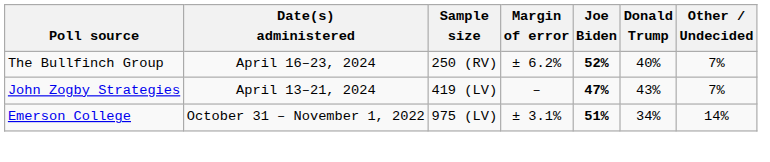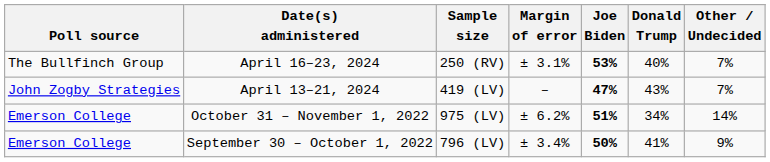(537, 63) ± 6.2% -> (545, 63) ± 3.1%
(597, 63) 52% -> (605, 63) 53%
(537, 116) ± 3.1% -> (545, 116) ± 6.2%
+ row: (310, 143)
